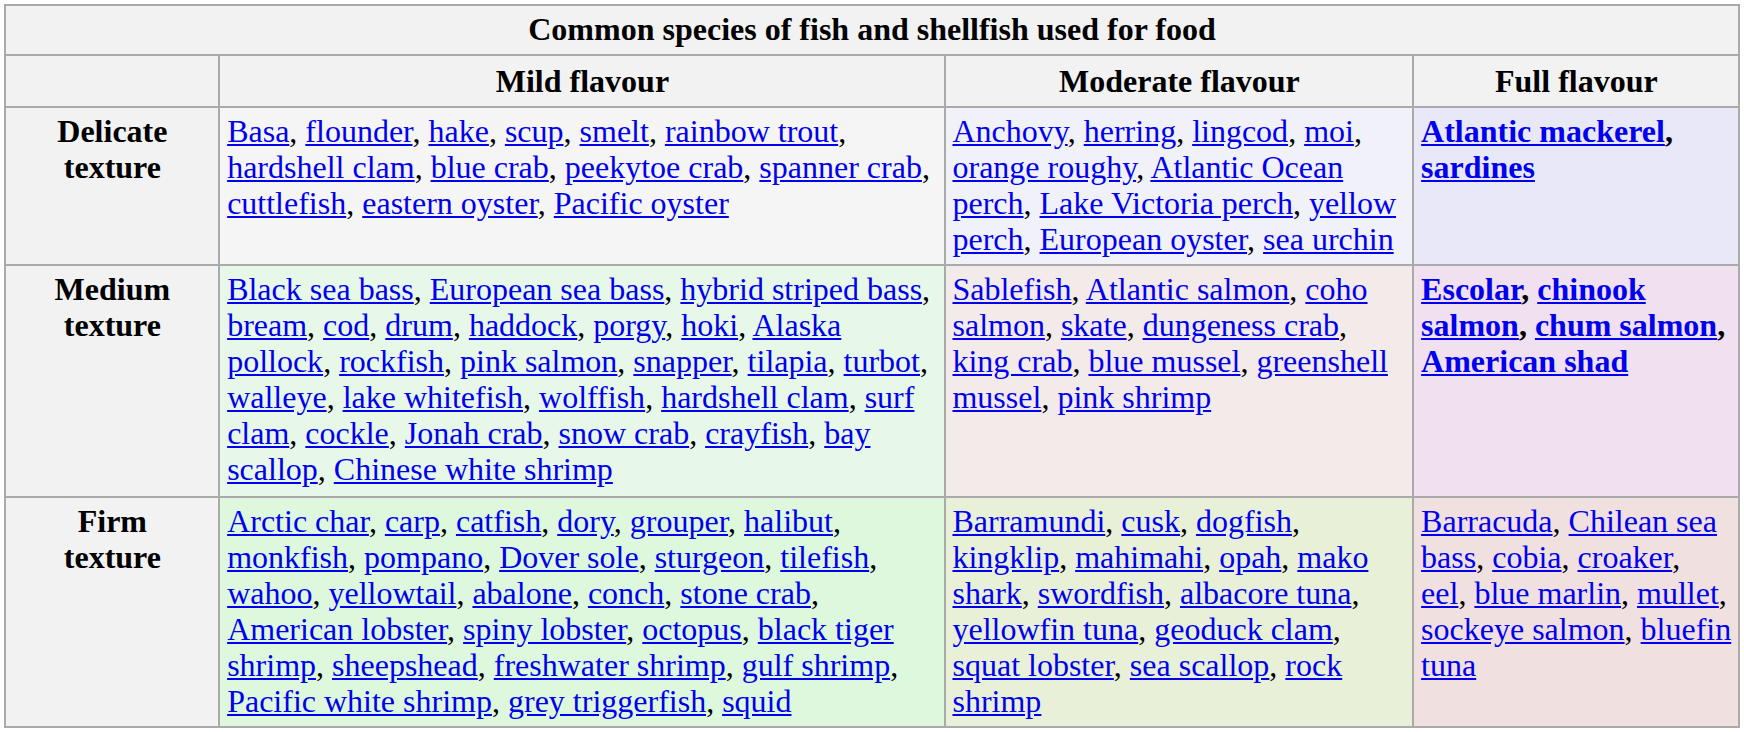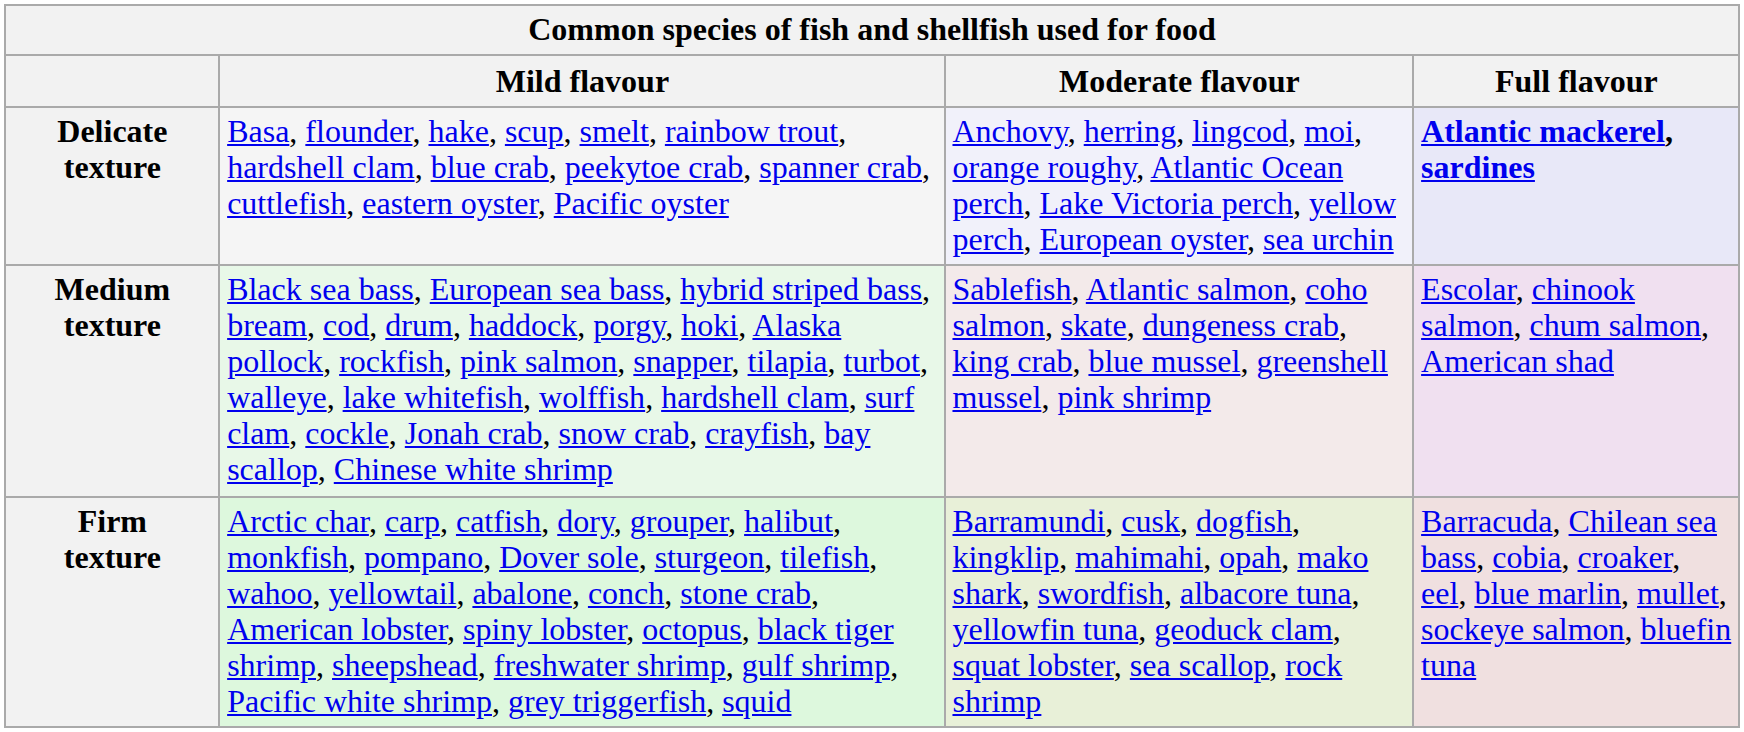(1573, 326) bold -> (1565, 326) normal
